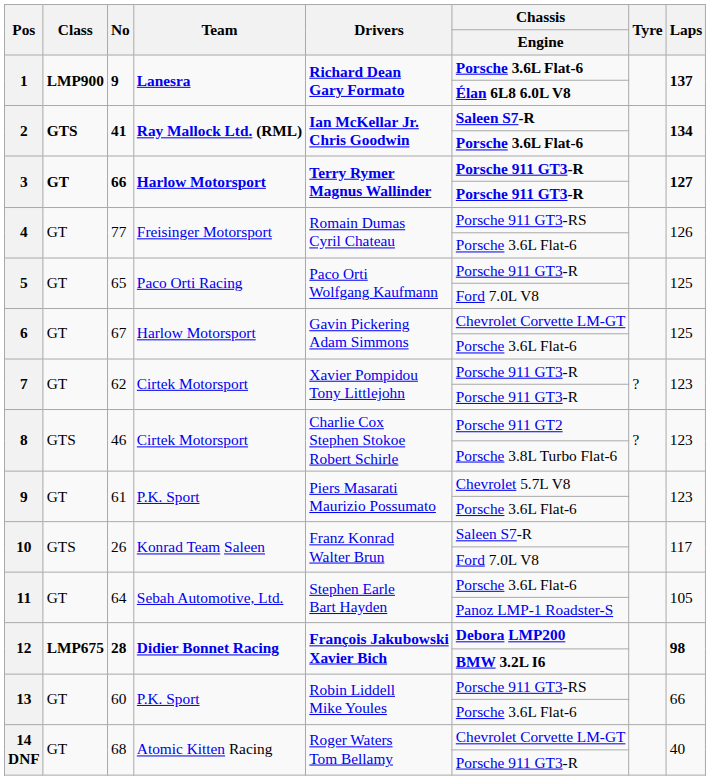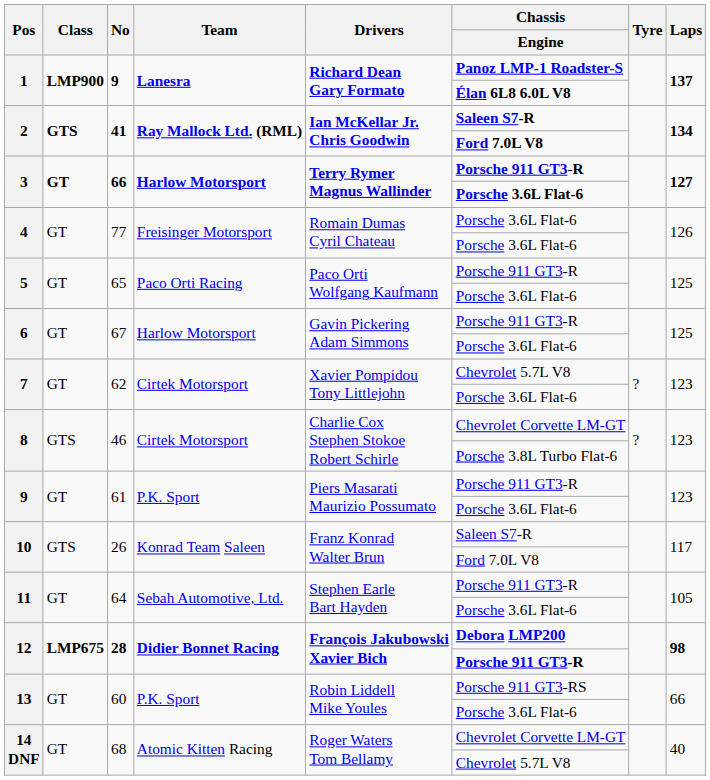(520, 67) Porsche 3.6L Flat-6 -> (539, 67) Panoz LMP-1 Roadster-S
(520, 143) Porsche 3.6L Flat-6 -> (499, 143) Ford 7.0L V8
(520, 194) Porsche 911 GT3-R -> (520, 194) Porsche 3.6L Flat-6
(521, 219) Porsche 911 GT3-RS -> (516, 219) Porsche 3.6L Flat-6
(497, 295) Ford 7.0L V8 -> (516, 295) Porsche 3.6L Flat-6
(541, 321) Chevrolet Corvette LM-GT -> (517, 321) Porsche 911 GT3-R
(517, 371) Porsche 911 GT3-R -> (513, 371) Chevrolet 5.7L V8
(517, 397) Porsche 911 GT3-R -> (516, 397) Porsche 3.6L Flat-6
(509, 425) Porsche 911 GT2 -> (541, 425) Chevrolet Corvette LM-GT
(513, 484) Chevrolet 5.7L V8 -> (517, 484) Porsche 911 GT3-R
(516, 585) Porsche 3.6L Flat-6 -> (517, 585) Porsche 911 GT3-R
(535, 610) Panoz LMP-1 Roadster-S -> (516, 610) Porsche 3.6L Flat-6
(501, 661) BMW 3.2L I6 -> (520, 661) Porsche 911 GT3-R
(517, 762) Porsche 911 GT3-R -> (513, 762) Chevrolet 5.7L V8
